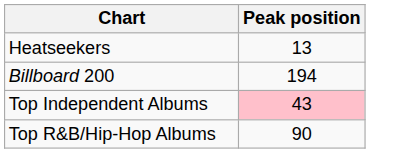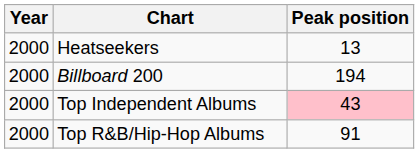+ column: (29, 18)
(302, 133) 90 -> (350, 133) 91
